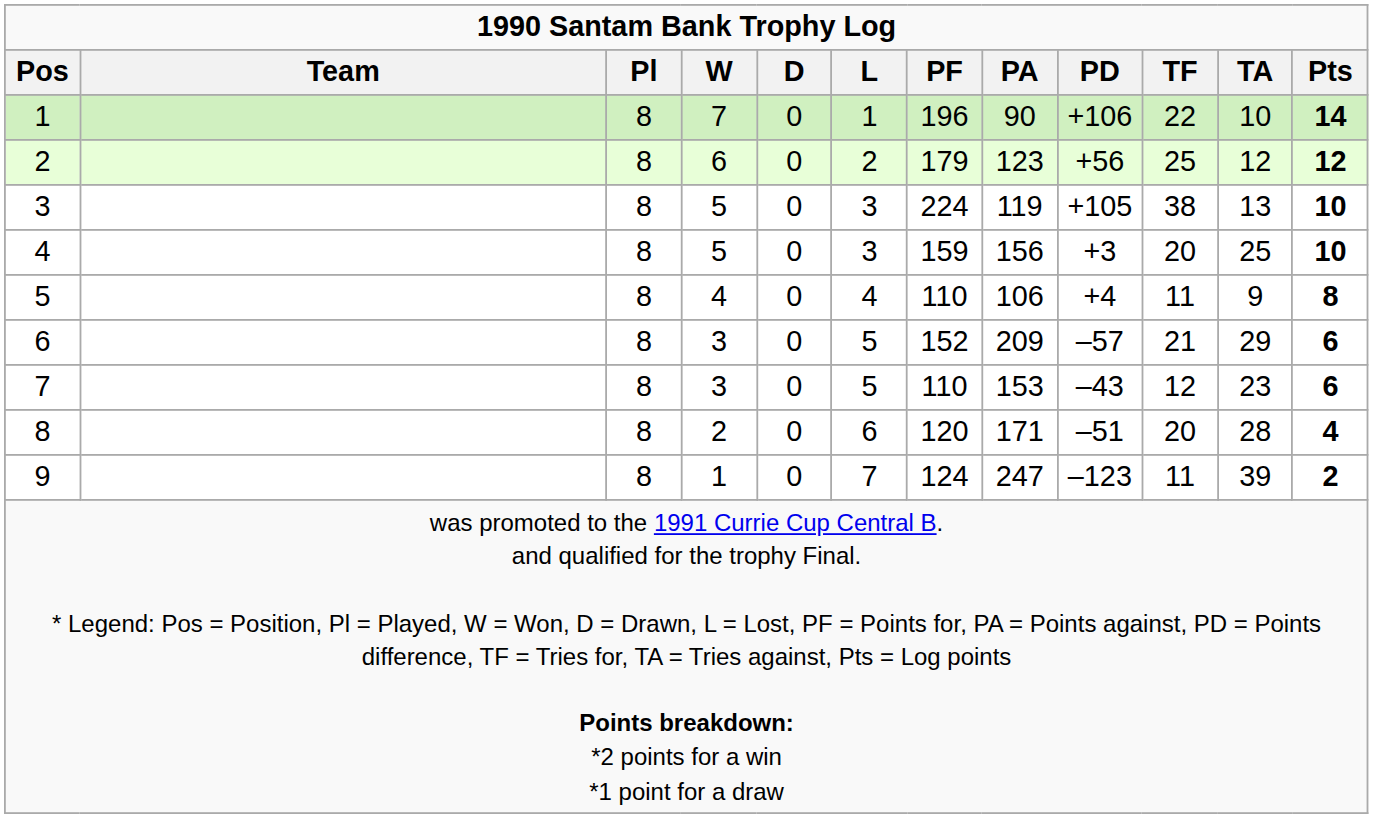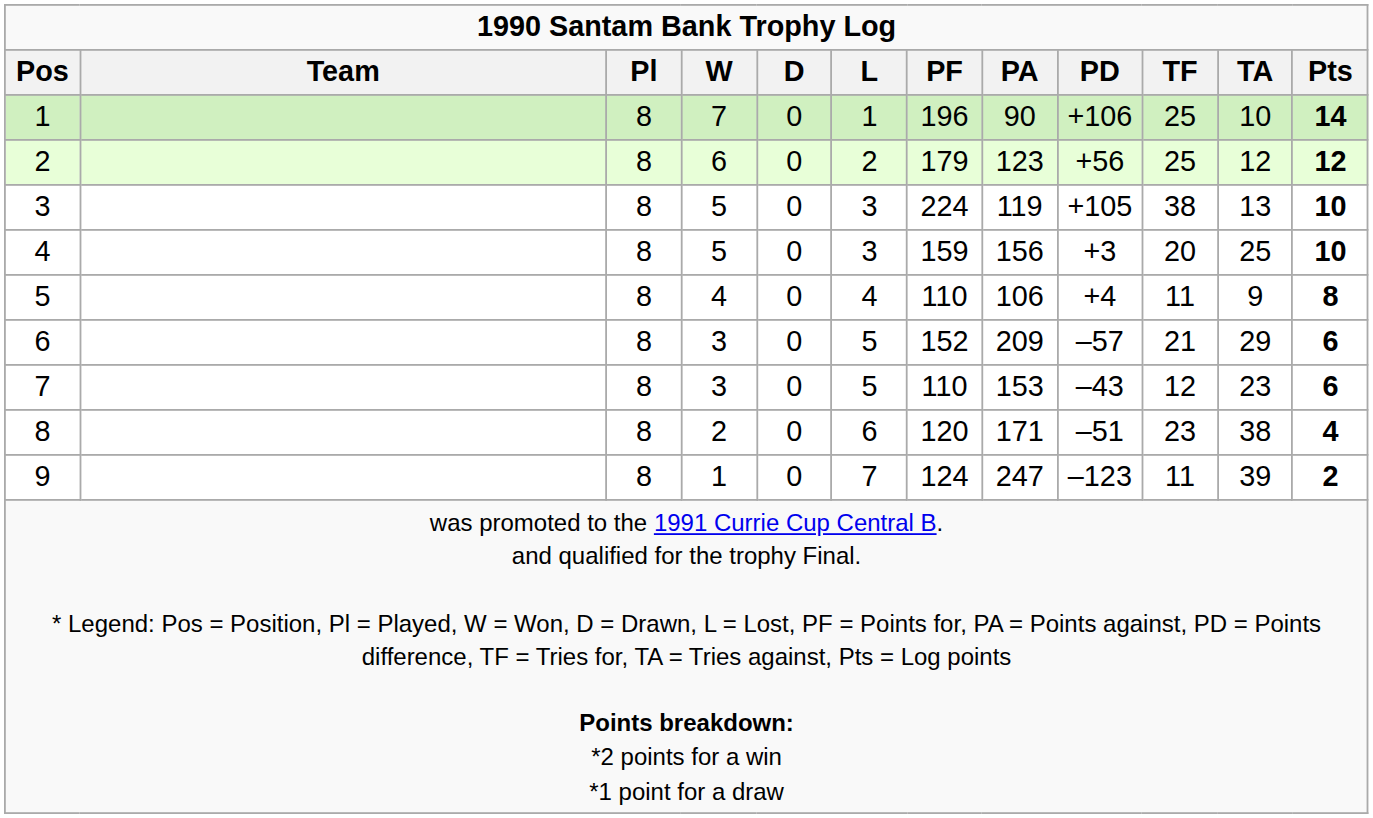(1180, 117) 22 -> (1180, 117) 25
(1180, 431) 20 -> (1180, 431) 23
(1255, 431) 28 -> (1255, 431) 38
